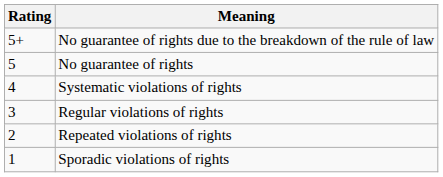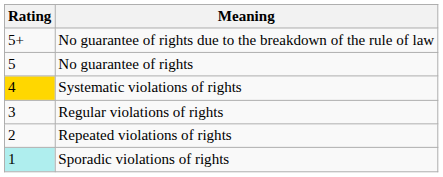(12, 87) no background -> (12, 87) gold background
(12, 159) no background -> (12, 159) paleturquoise background
